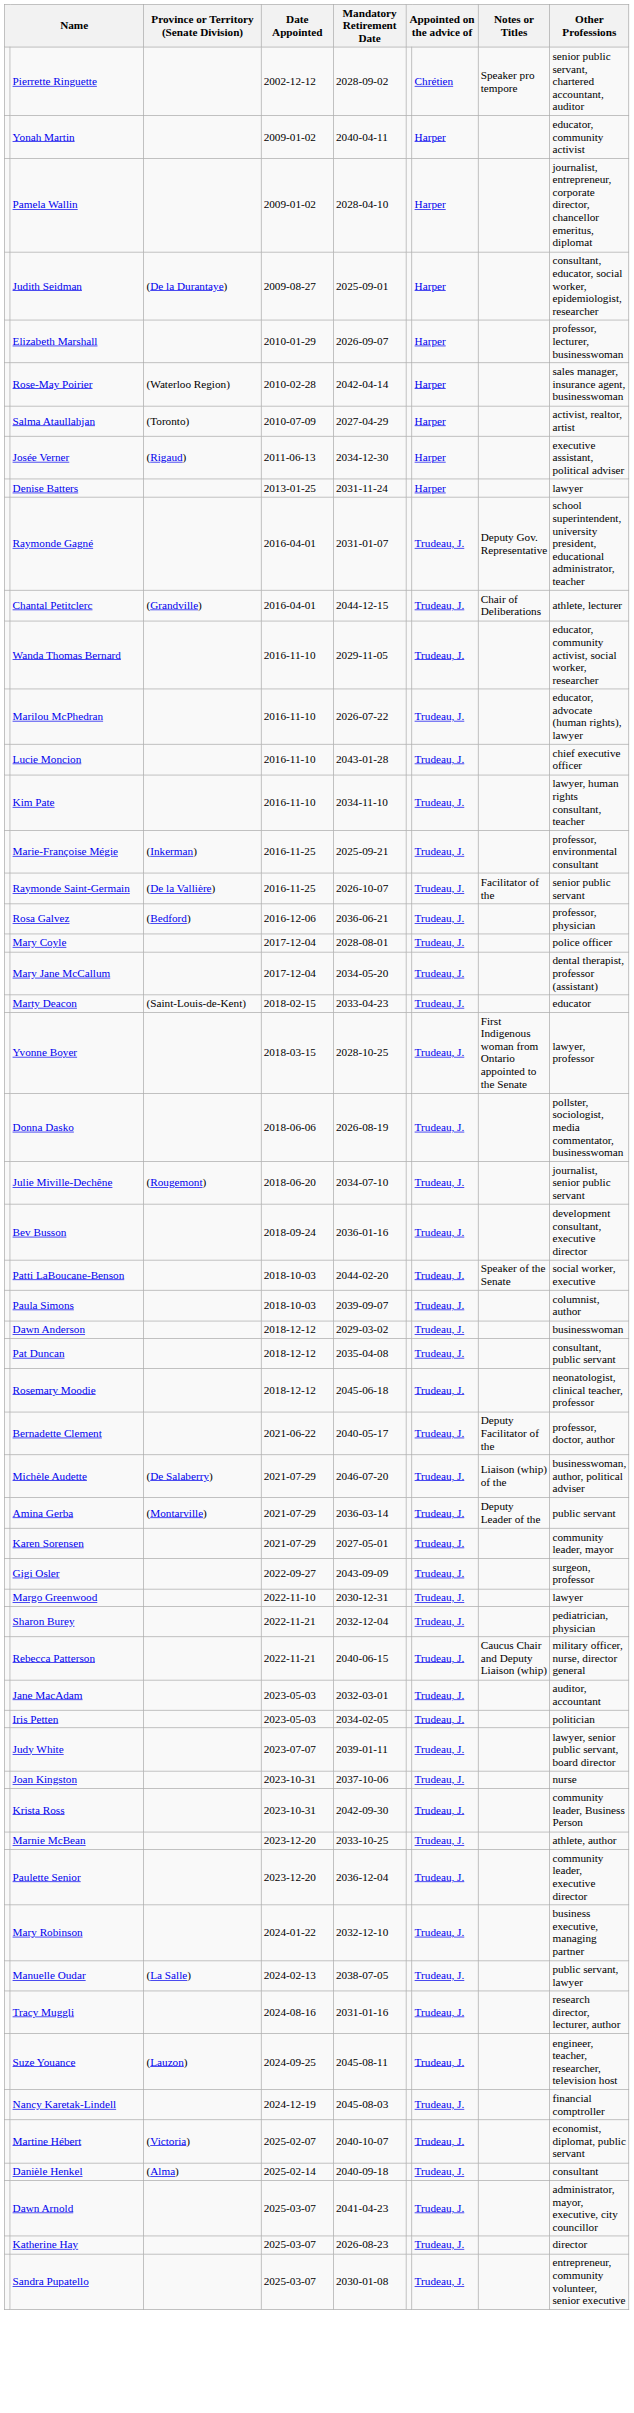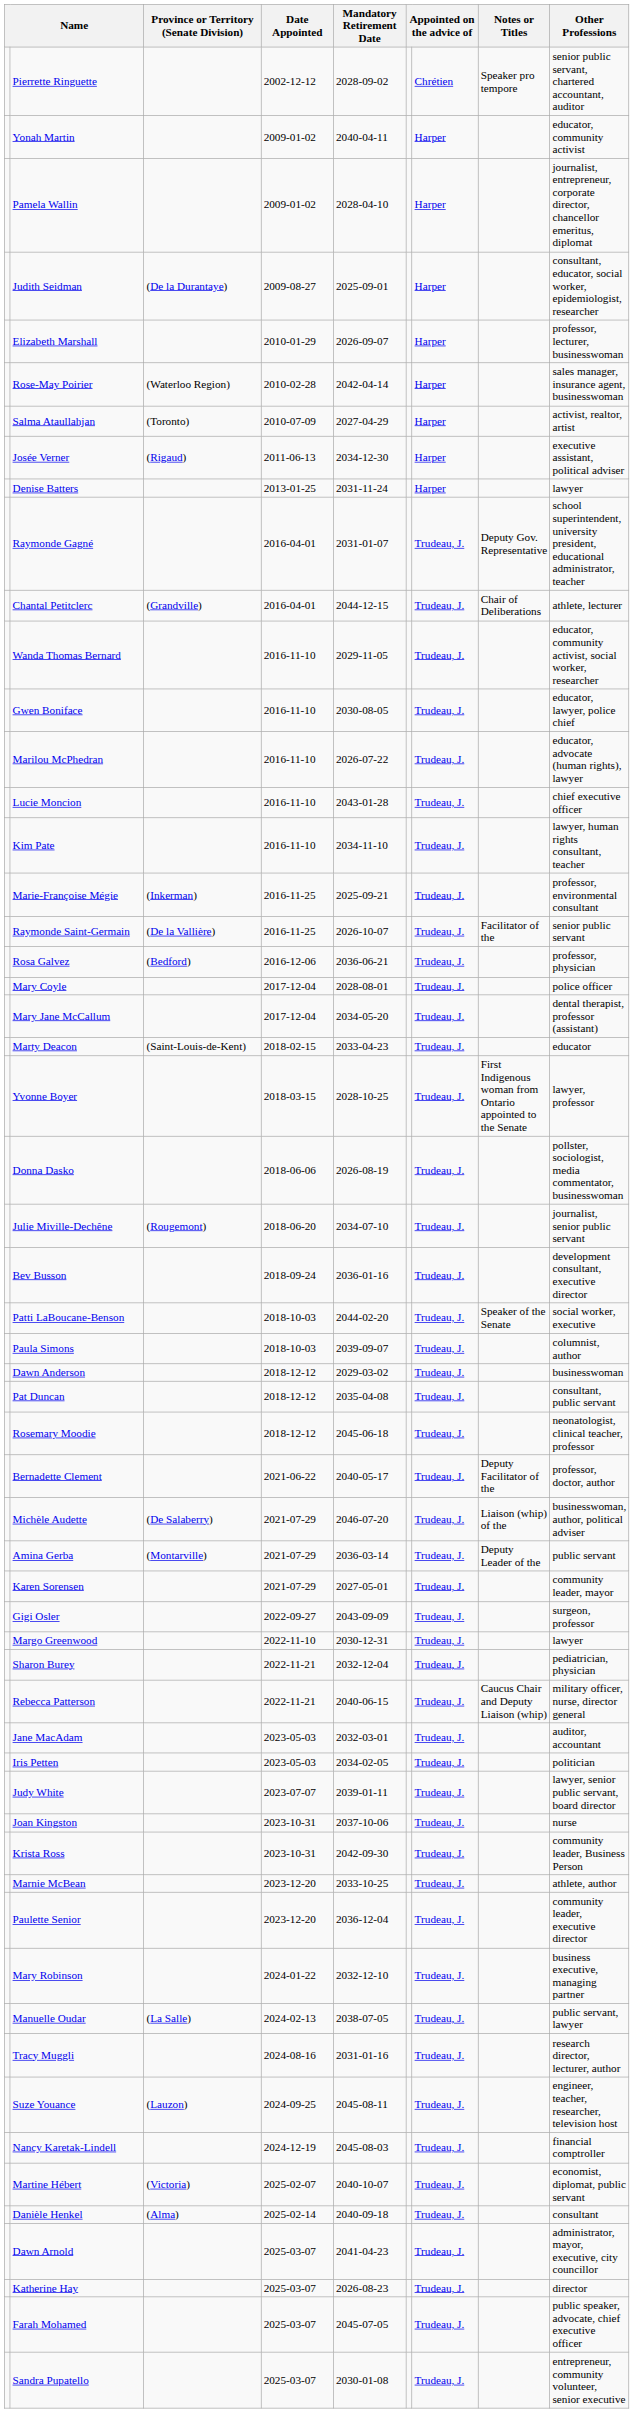+ row: (48, 710)
+ row: (49, 2324)
